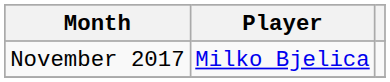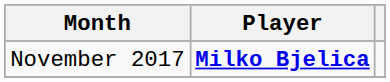(282, 60) normal -> (282, 60) bold
